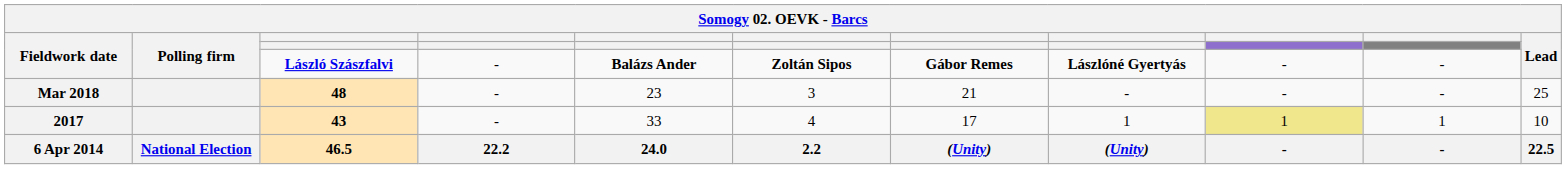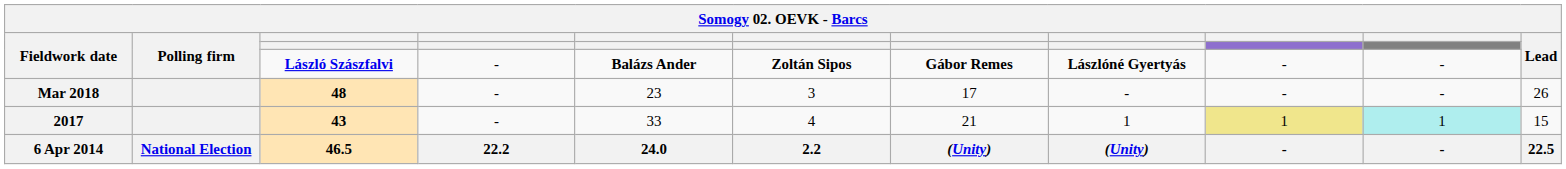(969, 93) 21 -> (969, 93) 17
(1541, 93) 25 -> (1541, 93) 26
(969, 121) 17 -> (969, 121) 21
(1442, 121) no background -> (1442, 121) paleturquoise background
(1541, 121) 10 -> (1541, 121) 15
